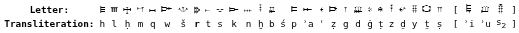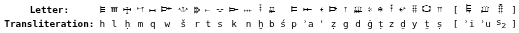(197, 23) bold -> (197, 23) normal
(321, 23) normal -> (321, 23) bold
